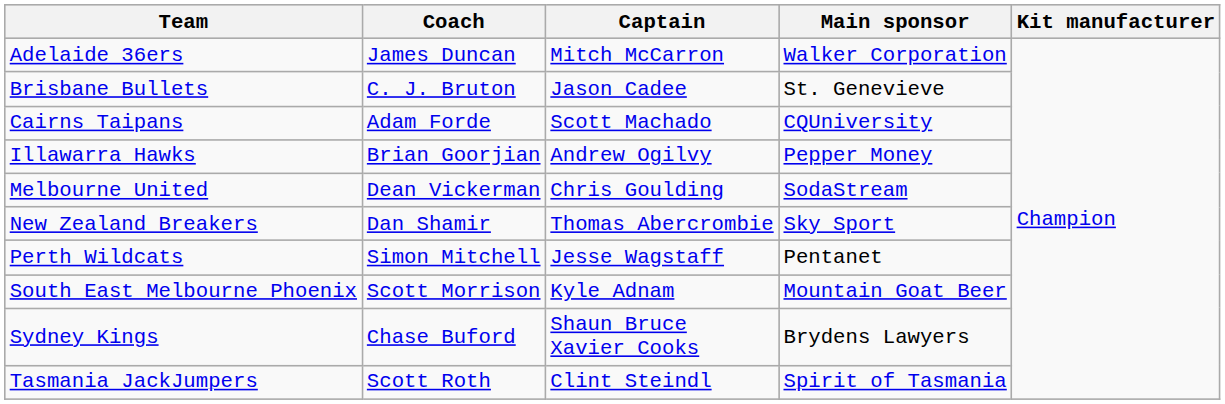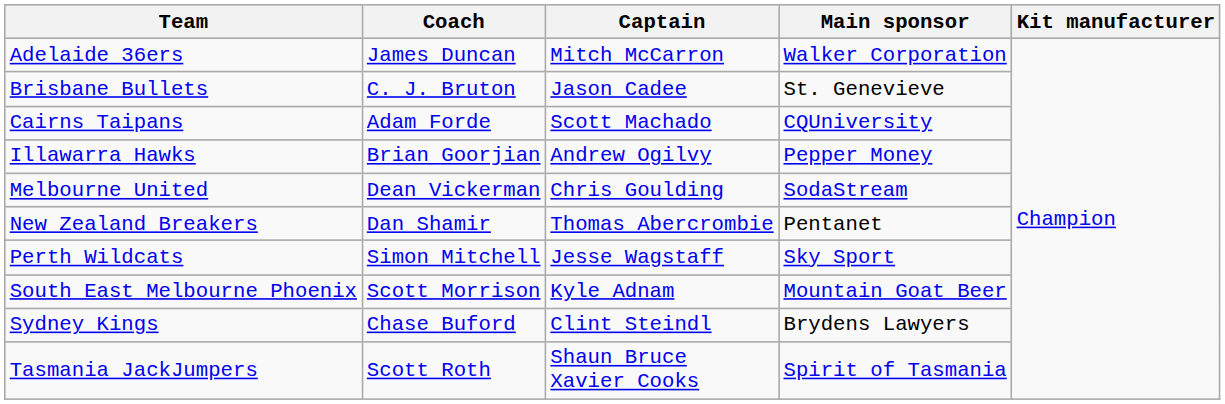(839, 224) Sky Sport -> (833, 224) Pentanet
(833, 257) Pentanet -> (839, 257) Sky Sport
(625, 337) Shaun Bruce Xavier Cooks -> (631, 325) Clint Steindl
(631, 382) Clint Steindl -> (625, 370) Shaun Bruce Xavier Cooks
